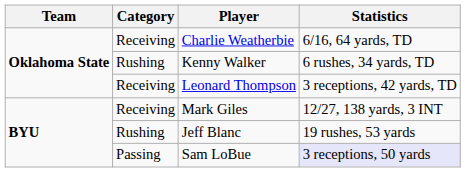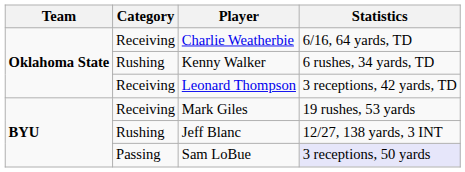(373, 108) 12/27, 138 yards, 3 INT -> (359, 108) 19 rushes, 53 yards
(359, 132) 19 rushes, 53 yards -> (373, 132) 12/27, 138 yards, 3 INT
